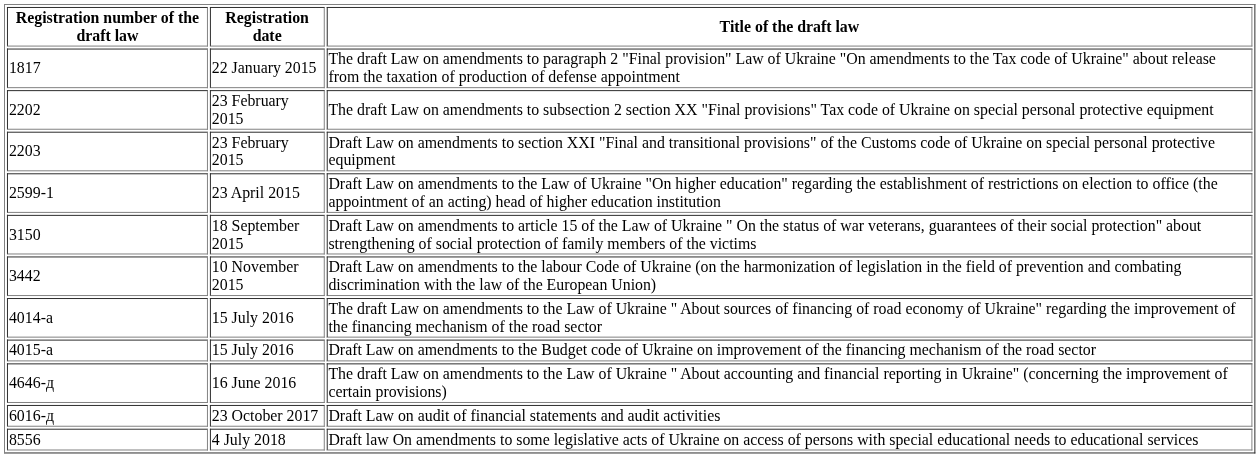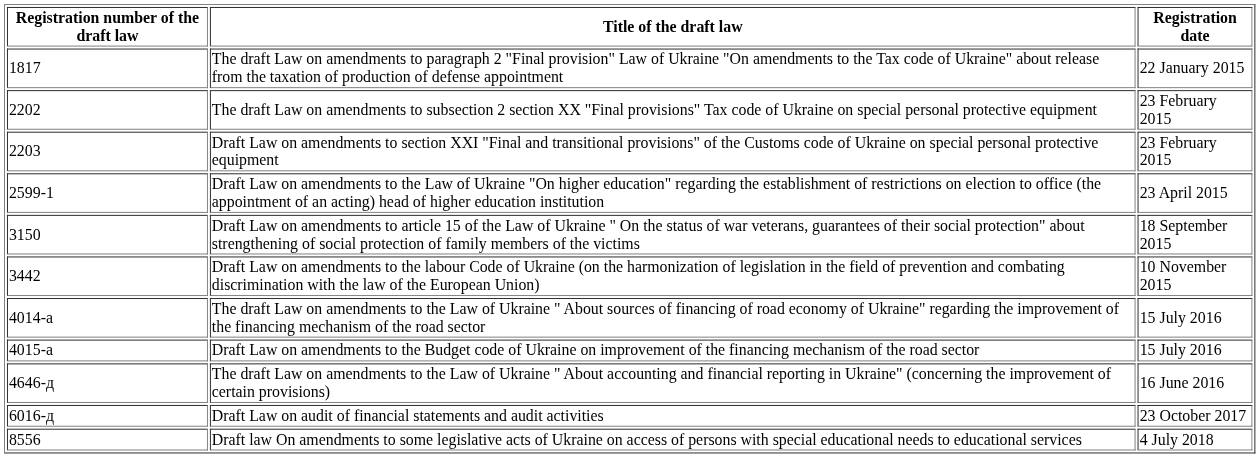columns swapped: (267, 26) <-> (789, 26)
